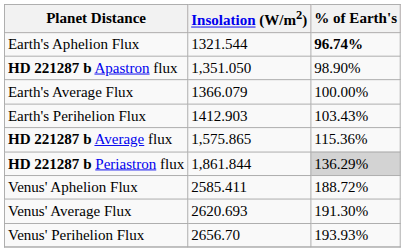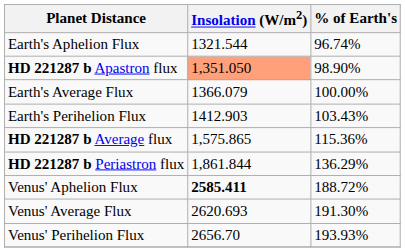(339, 44) bold -> (337, 44) normal
(221, 68) no background -> (221, 68) lightsalmon background
(341, 163) lightgrey background -> (341, 163) no background
(219, 187) normal -> (219, 187) bold
